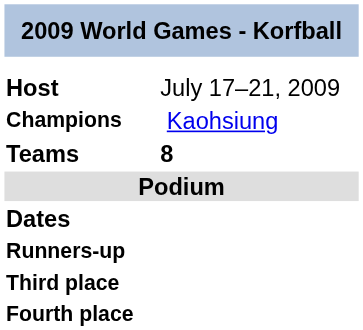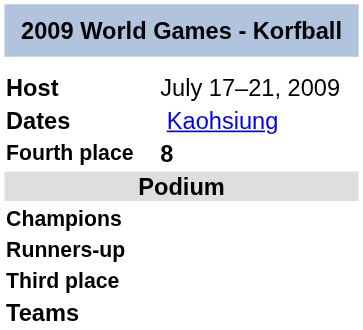(64, 120) Champions -> (38, 121) Dates
(43, 154) Teams -> (70, 153) Fourth place
(38, 219) Dates -> (64, 218) Champions
(70, 313) Fourth place -> (43, 313) Teams
